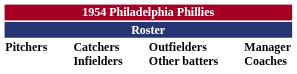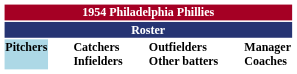(26, 47) no background -> (26, 47) lightblue background
